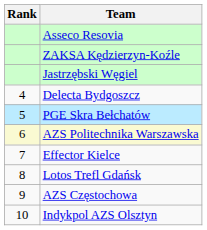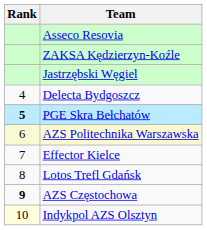(22, 114) normal -> (22, 114) bold
(22, 194) normal -> (22, 194) bold
(22, 214) no background -> (22, 214) lightyellow background
